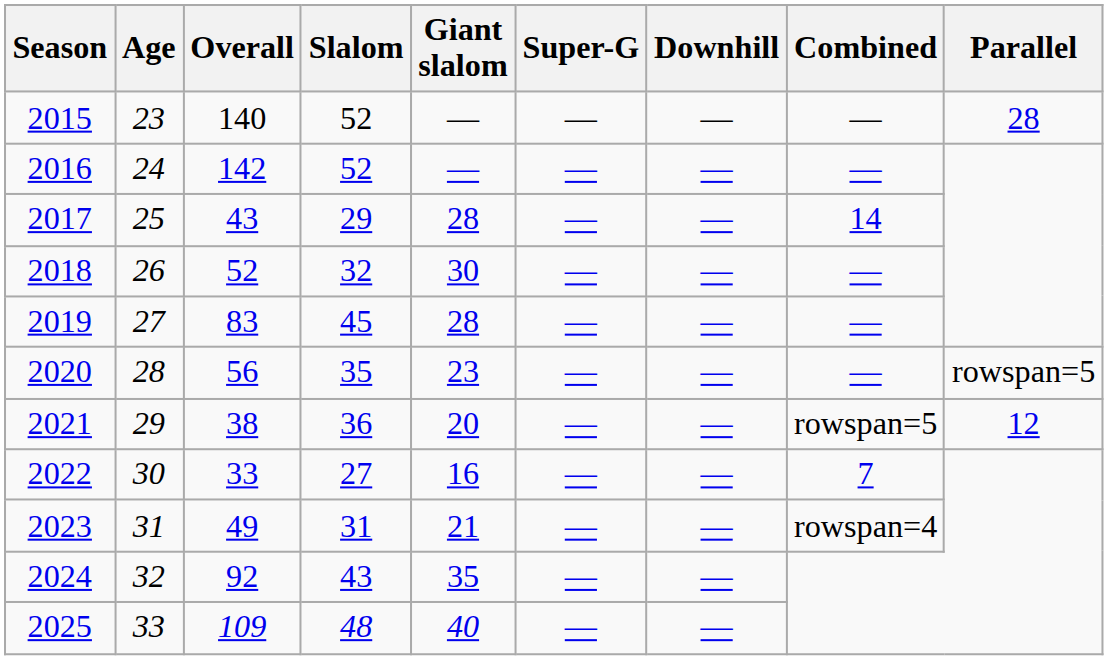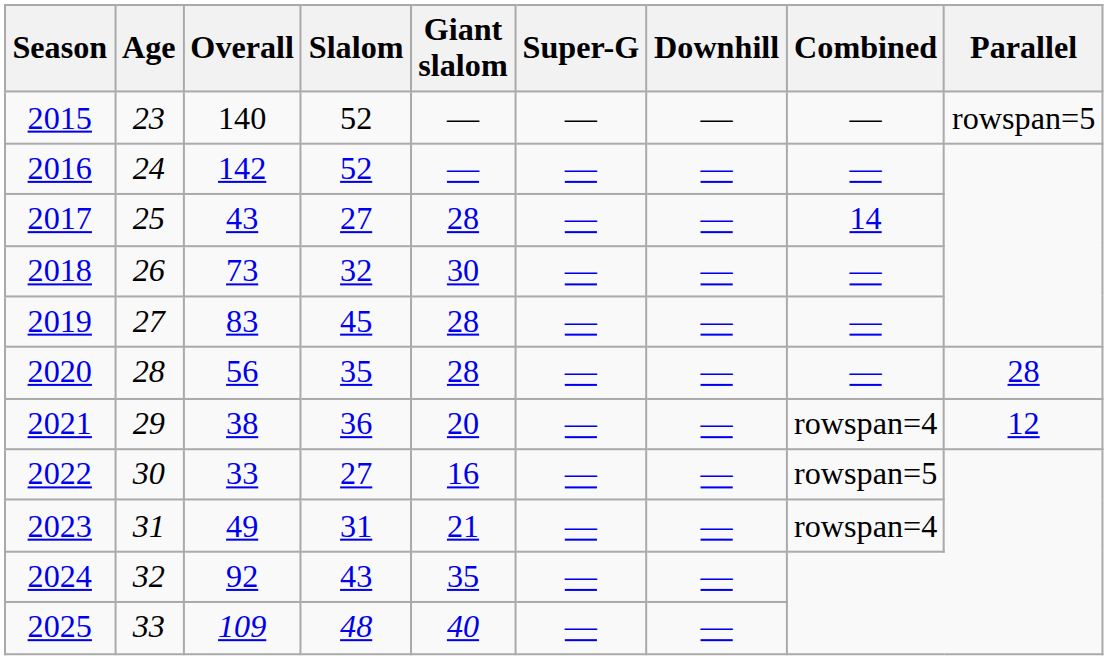(1024, 117) 28 -> (1024, 117) rowspan=5
(356, 219) 29 -> (356, 219) 27
(242, 270) 52 -> (242, 270) 73
(463, 372) 23 -> (463, 372) 28
(1024, 372) rowspan=5 -> (1024, 372) 28
(866, 423) rowspan=5 -> (866, 423) rowspan=4
(866, 474) 7 -> (866, 474) rowspan=5
